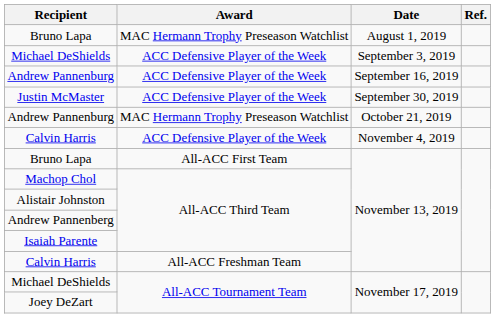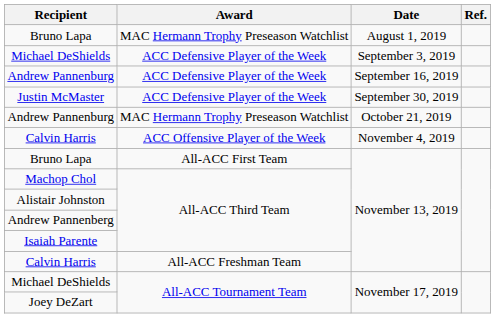(234, 138) ACC Defensive Player of the Week -> (234, 138) ACC Offensive Player of the Week
